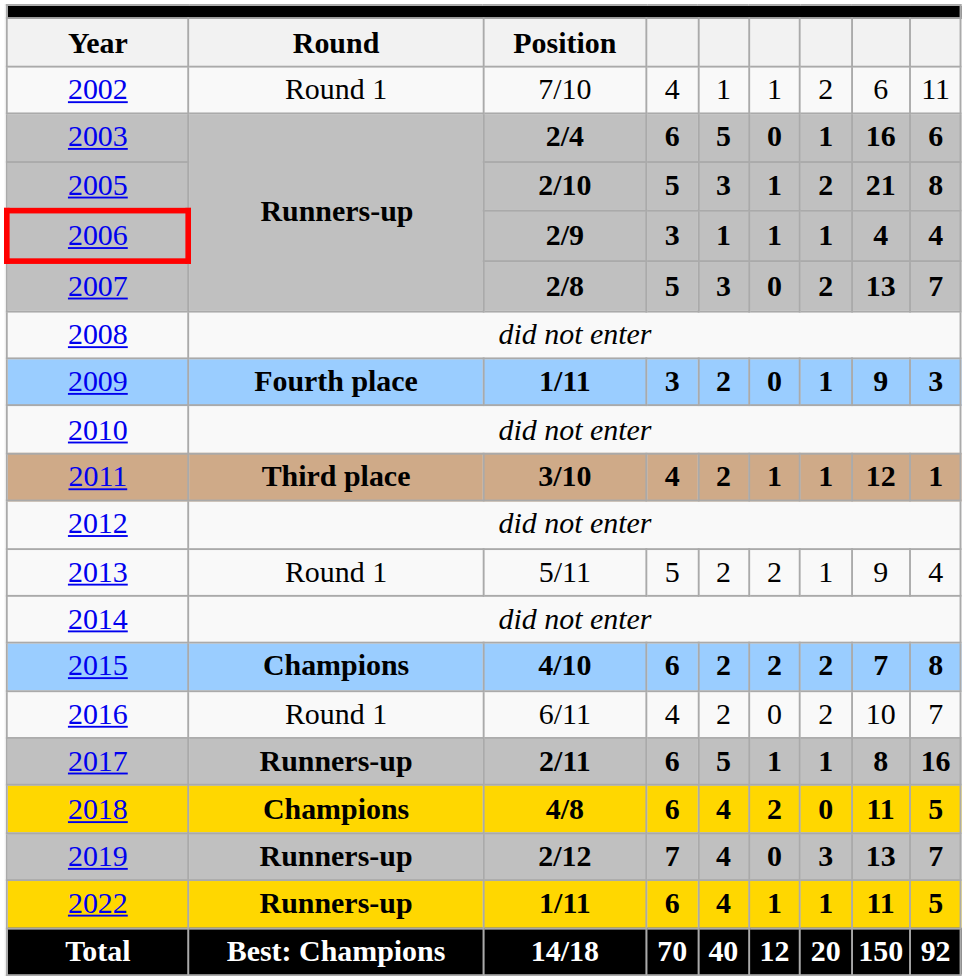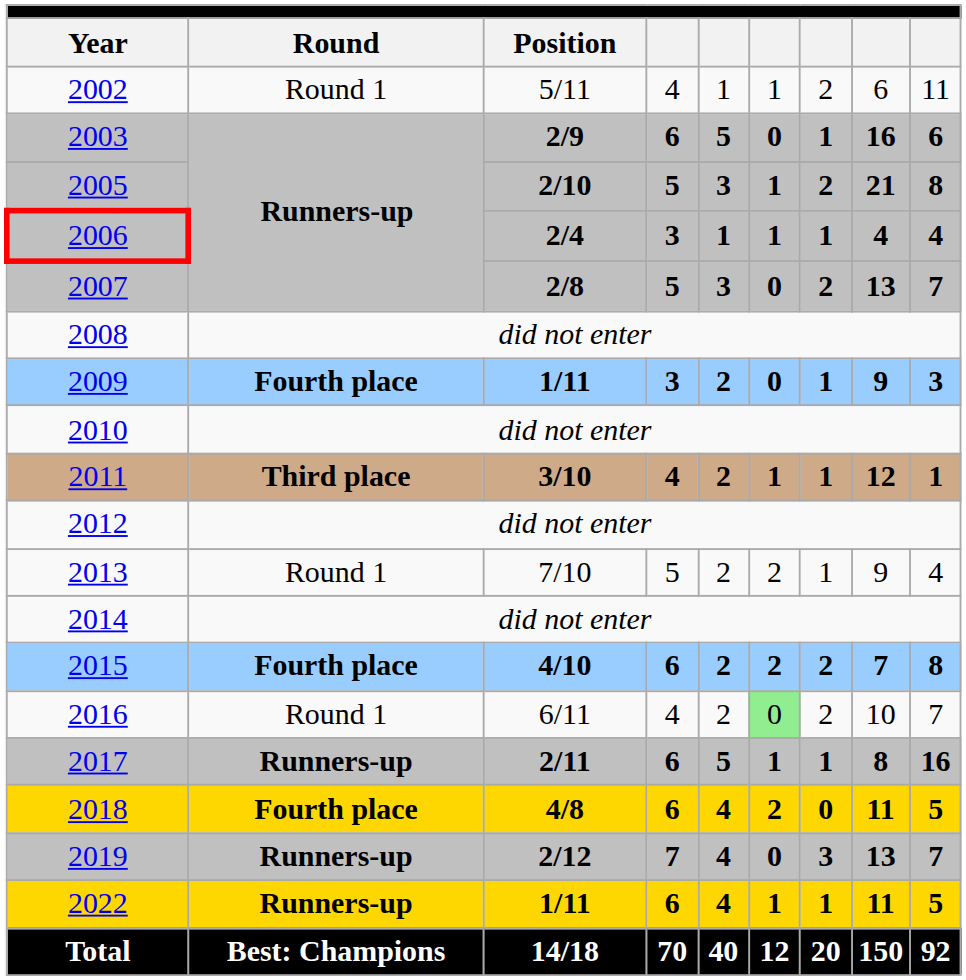(565, 89) 7/10 -> (565, 89) 5/11
(565, 136) 2/4 -> (565, 136) 2/9
(565, 235) 2/9 -> (565, 235) 2/4
(565, 571) 5/11 -> (565, 571) 7/10
(336, 666) Champions -> (336, 666) Fourth place
(775, 713) no background -> (775, 713) lightgreen background
(336, 808) Champions -> (336, 808) Fourth place
